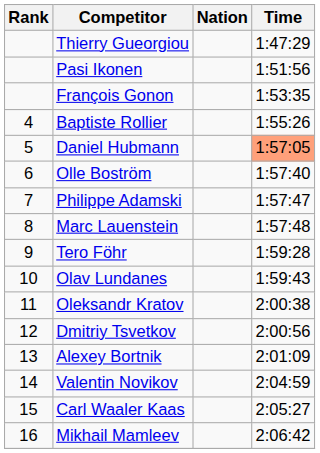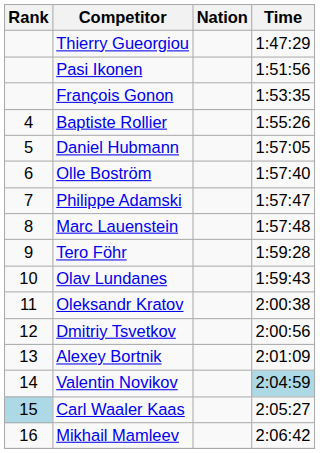(283, 148) lightsalmon background -> (283, 148) no background
(283, 383) no background -> (283, 383) lightblue background
(28, 409) no background -> (28, 409) lightblue background
